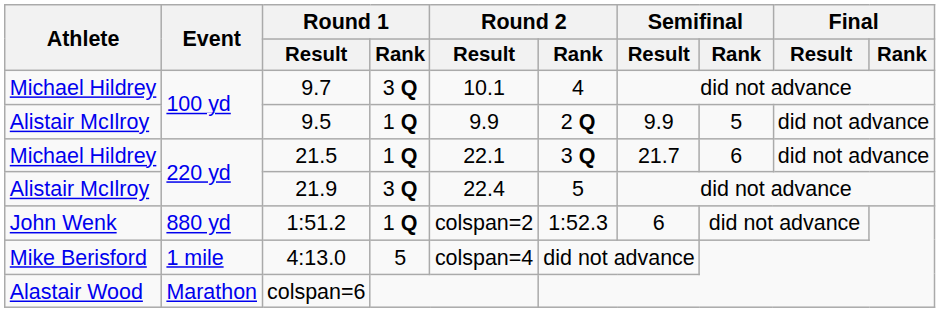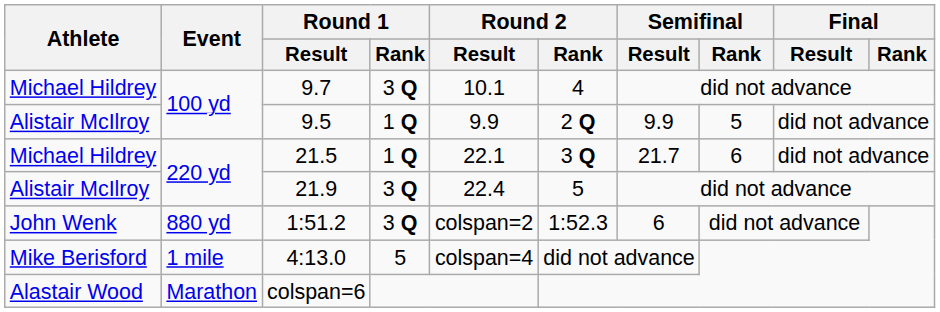(400, 224) 1 Q -> (400, 224) 3 Q
